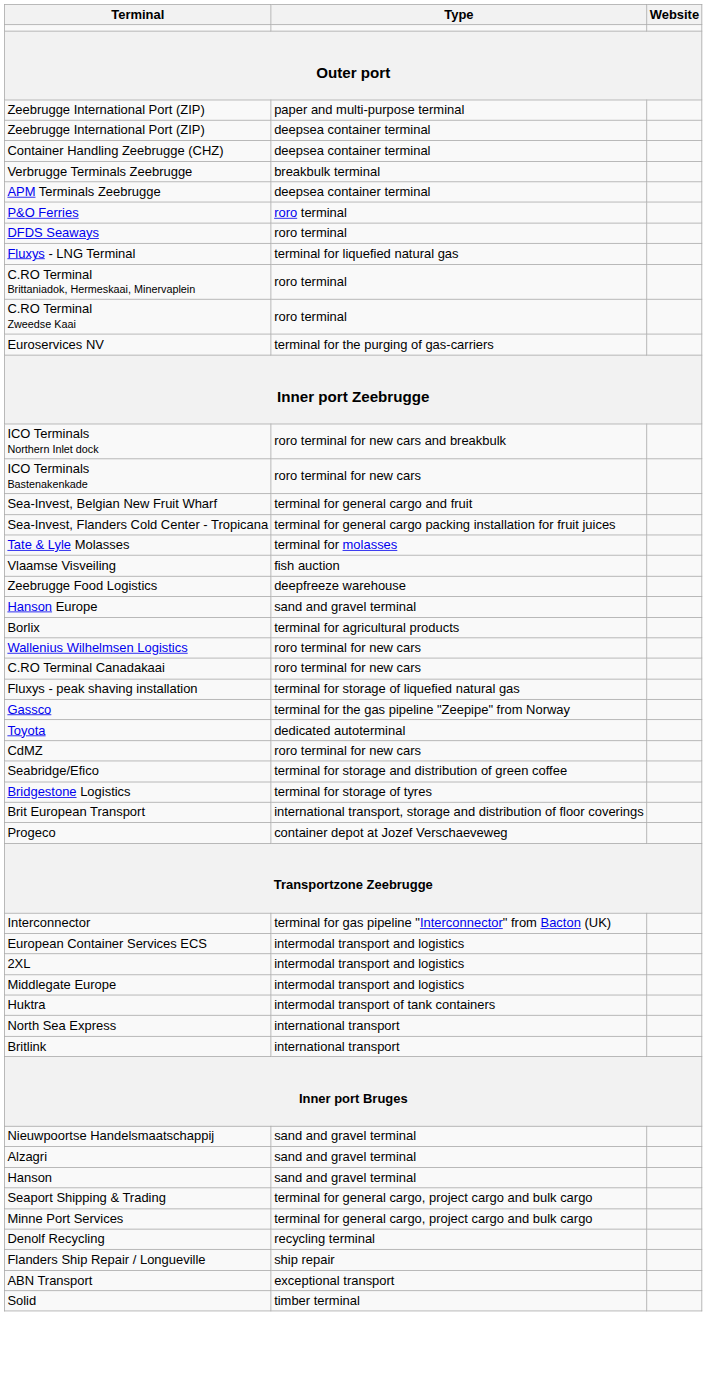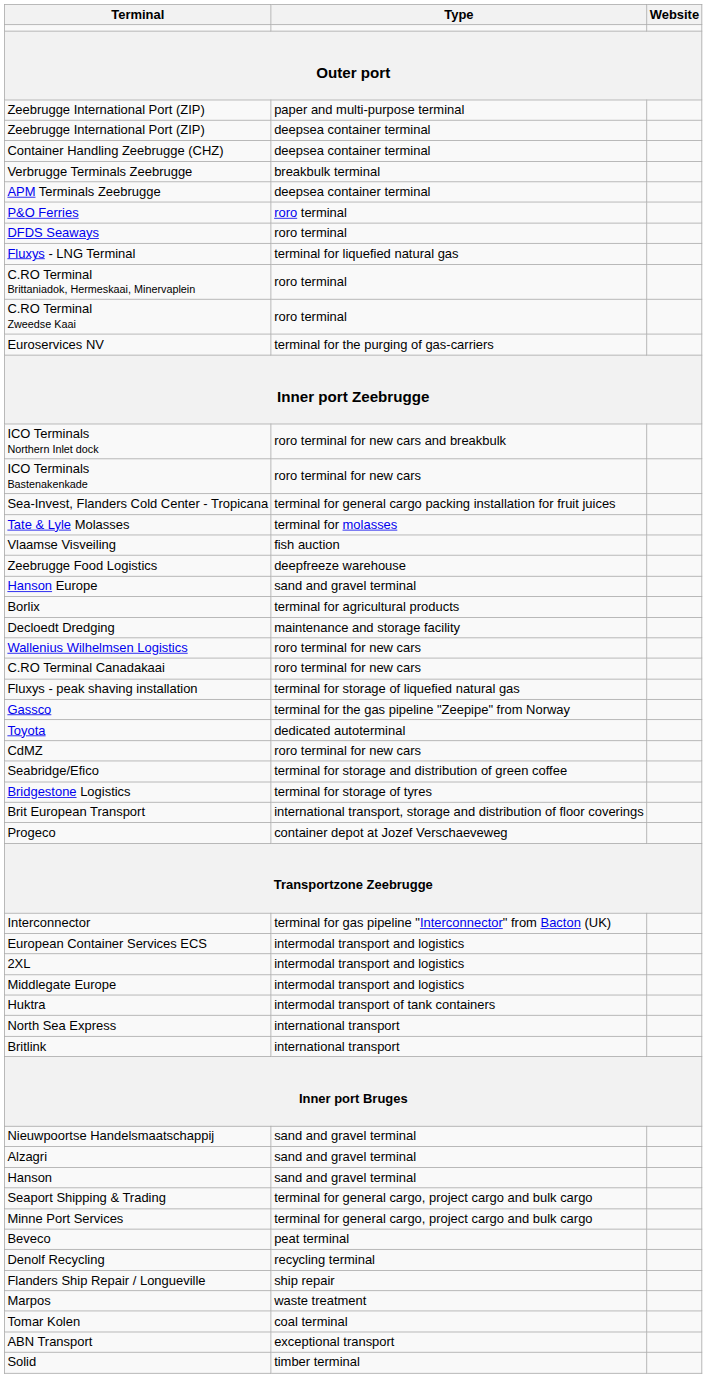- row: (112, 504)
+ row: (61, 627)
+ row: (29, 1239)
+ row: (29, 1301)
+ row: (44, 1321)
